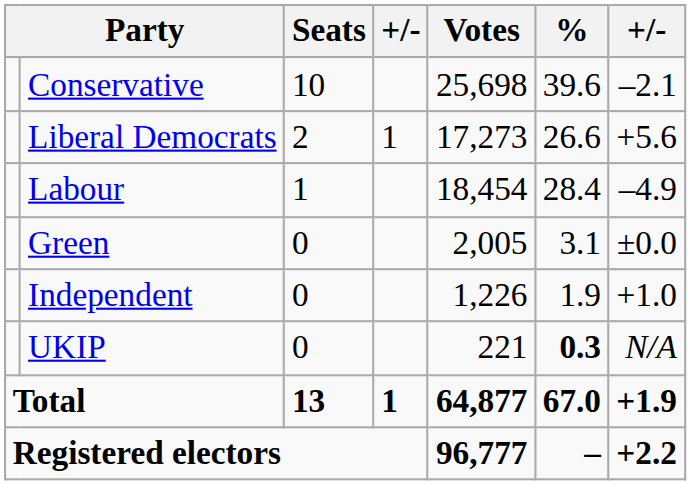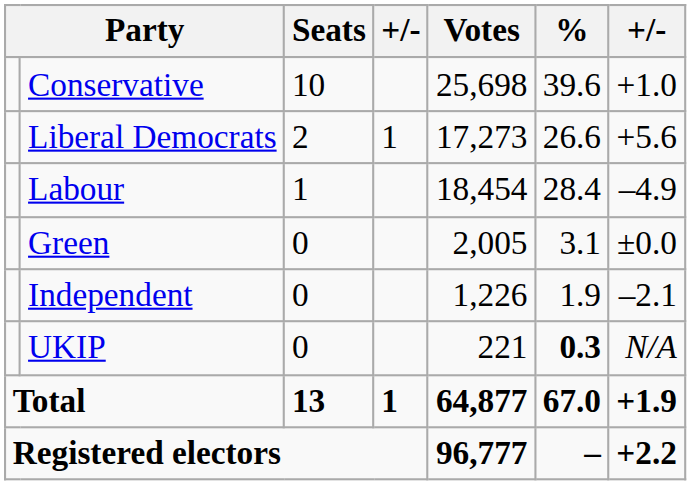(648, 83) –2.1 -> (647, 83) +1.0
(647, 294) +1.0 -> (648, 294) –2.1
